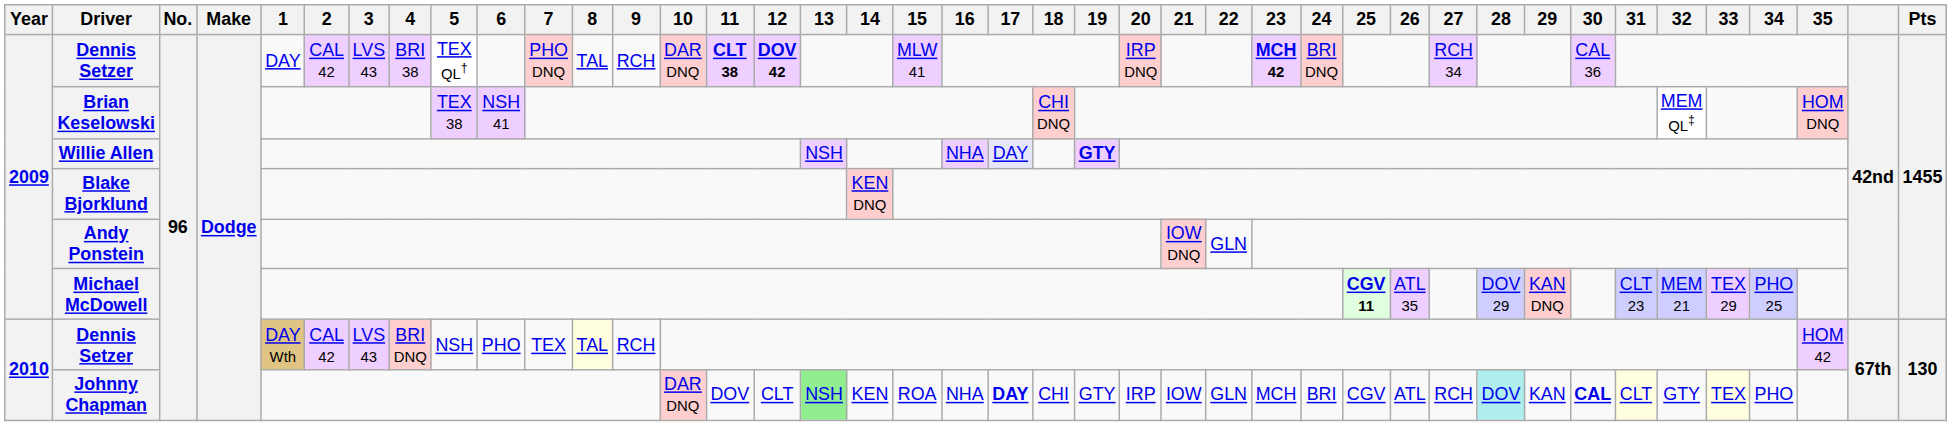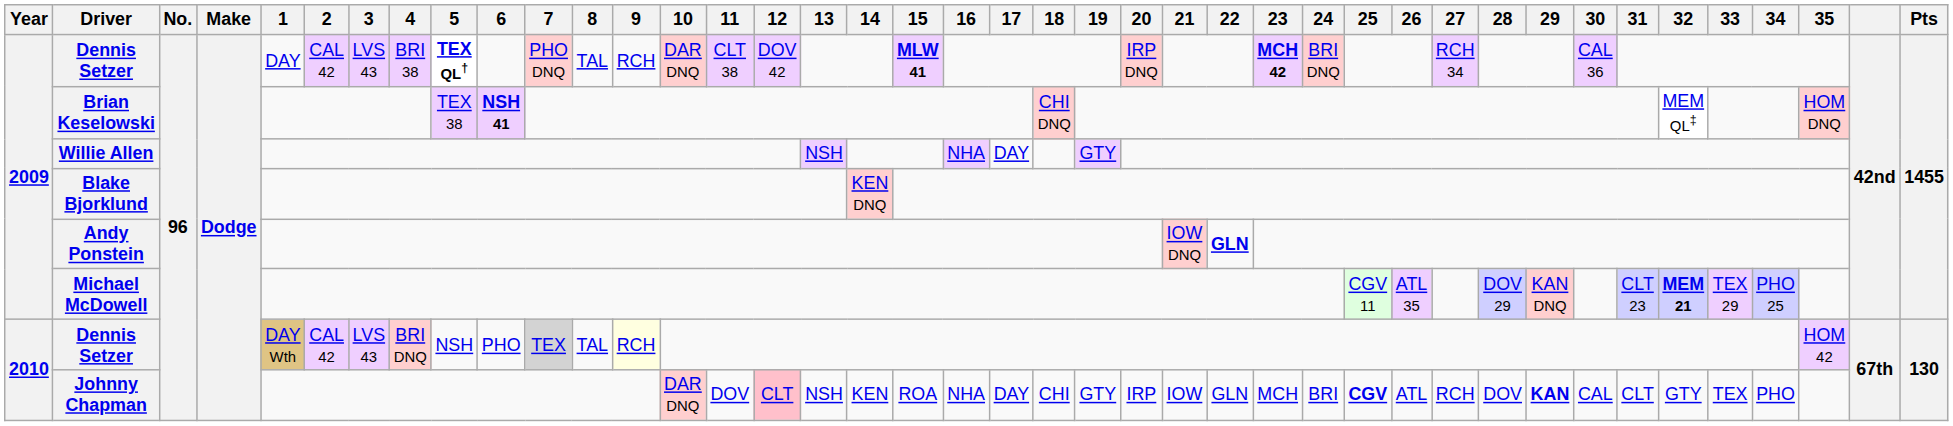(454, 60) normal -> (454, 60) bold
(730, 60) bold -> (730, 60) normal
(777, 60) bold -> (777, 60) normal
(917, 60) normal -> (918, 60) bold
(501, 112) normal -> (501, 113) bold
(1010, 154) lavender background -> (1011, 154) no background
(1097, 154) bold -> (1098, 154) normal
(1229, 244) normal -> (1230, 244) bold
(1366, 294) bold -> (1368, 293) normal
(1682, 293) normal -> (1683, 294) bold
(549, 344) no background -> (549, 344) lightgrey background
(592, 344) lightyellow background -> (592, 344) no background
(636, 344) no background -> (636, 344) lightyellow background
(777, 395) no background -> (777, 395) pink background
(824, 395) lightgreen background -> (824, 395) no background
(1010, 395) bold -> (1011, 395) normal
(1366, 395) normal -> (1368, 395) bold
(1501, 395) paleturquoise background -> (1503, 395) no background
(1547, 395) normal -> (1550, 395) bold
(1593, 395) bold -> (1595, 395) normal
(1636, 395) lightyellow background -> (1638, 395) no background
(1729, 395) lightyellow background -> (1730, 395) no background
